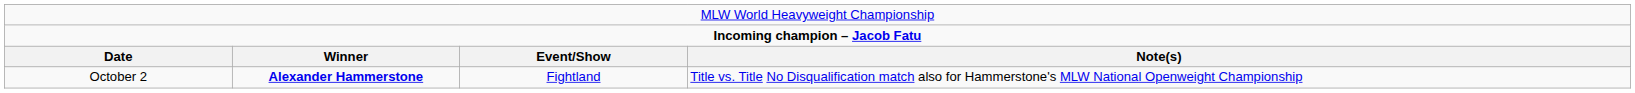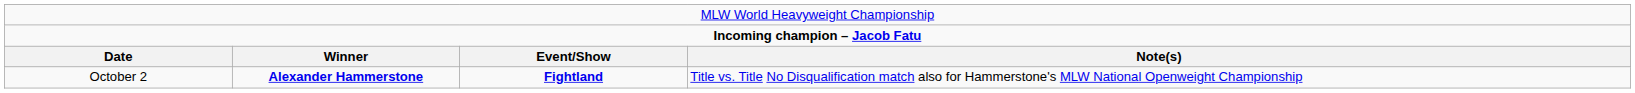(574, 77) normal -> (574, 77) bold
